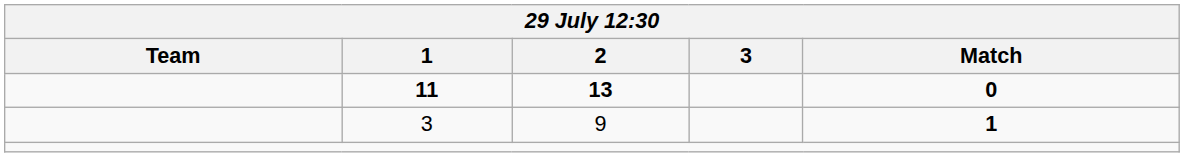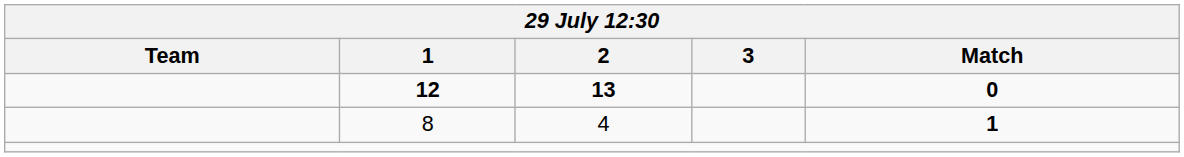(427, 90) 11 -> (428, 90) 12
(427, 124) 3 -> (428, 124) 8
(600, 124) 9 -> (603, 124) 4
